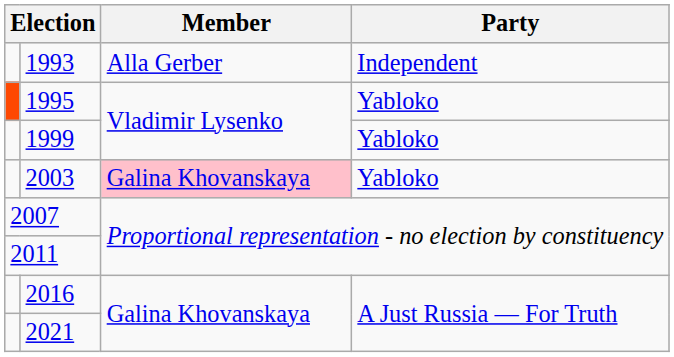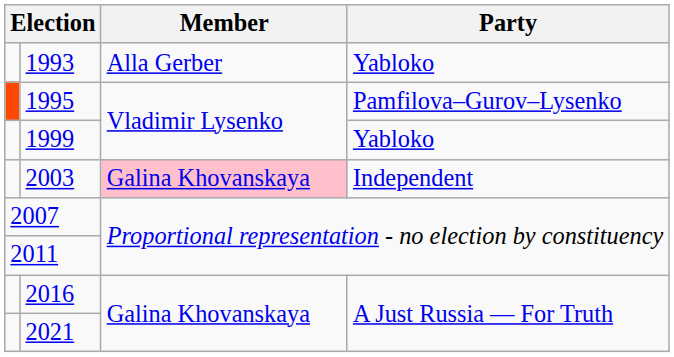(417, 62) Independent -> (394, 62) Yabloko
(398, 100) Yabloko -> (487, 100) Pamfilova–Gurov–Lysenko
(398, 178) Yabloko -> (413, 178) Independent
